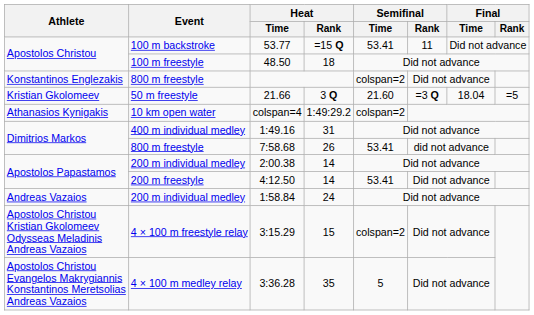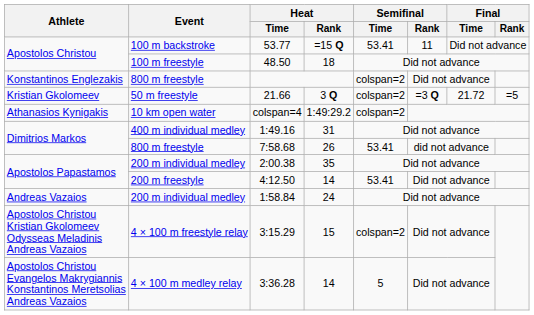(380, 96) 21.60 -> (380, 96) colspan=2
(471, 96) 18.04 -> (471, 96) 21.72
(329, 164) 14 -> (329, 164) 35
(329, 284) 35 -> (329, 284) 14
